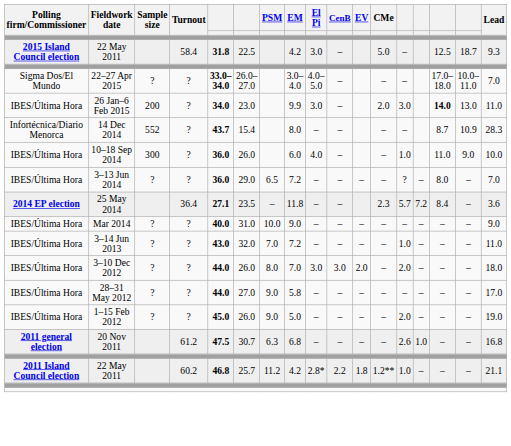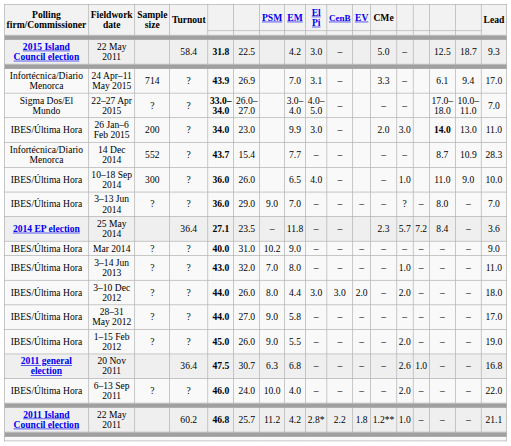+ row: (46, 81)
(295, 130) 8.0 -> (295, 155) 7.7
(295, 155) 6.0 -> (295, 179) 6.5
(272, 179) 6.5 -> (272, 204) 9.0
(295, 179) 7.2 -> (295, 204) 7.0
(272, 224) 10.0 -> (272, 248) 10.2
(295, 243) 7.2 -> (295, 268) 8.0
(295, 268) 7.0 -> (295, 292) 4.4
(295, 317) 5.0 -> (295, 342) 5.5
(189, 342) 61.2 -> (189, 366) 36.4
+ row: (46, 391)
